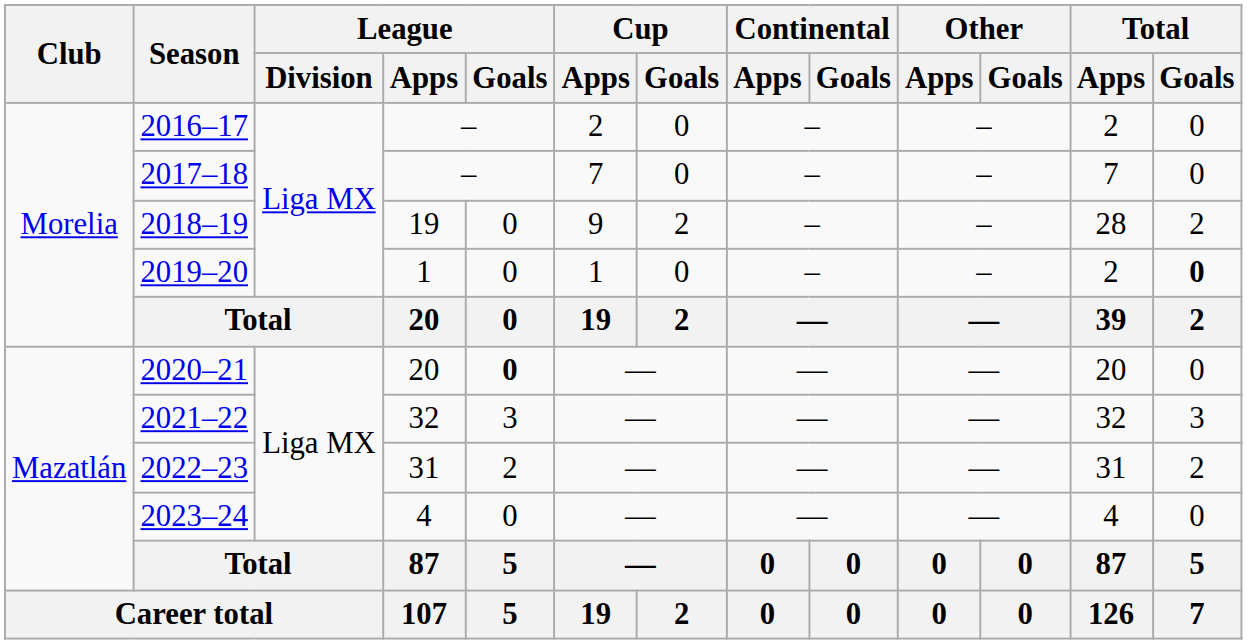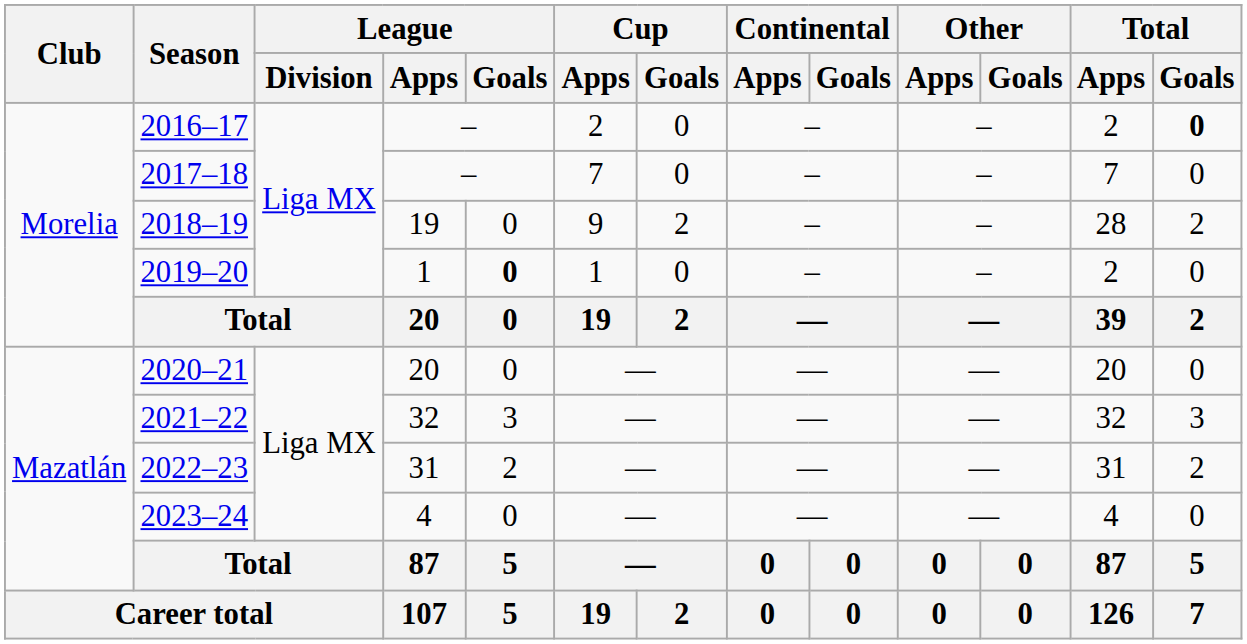(1197, 126) normal -> (1197, 126) bold
(510, 272) normal -> (510, 272) bold
(1197, 272) bold -> (1197, 272) normal
(510, 369) bold -> (510, 369) normal
